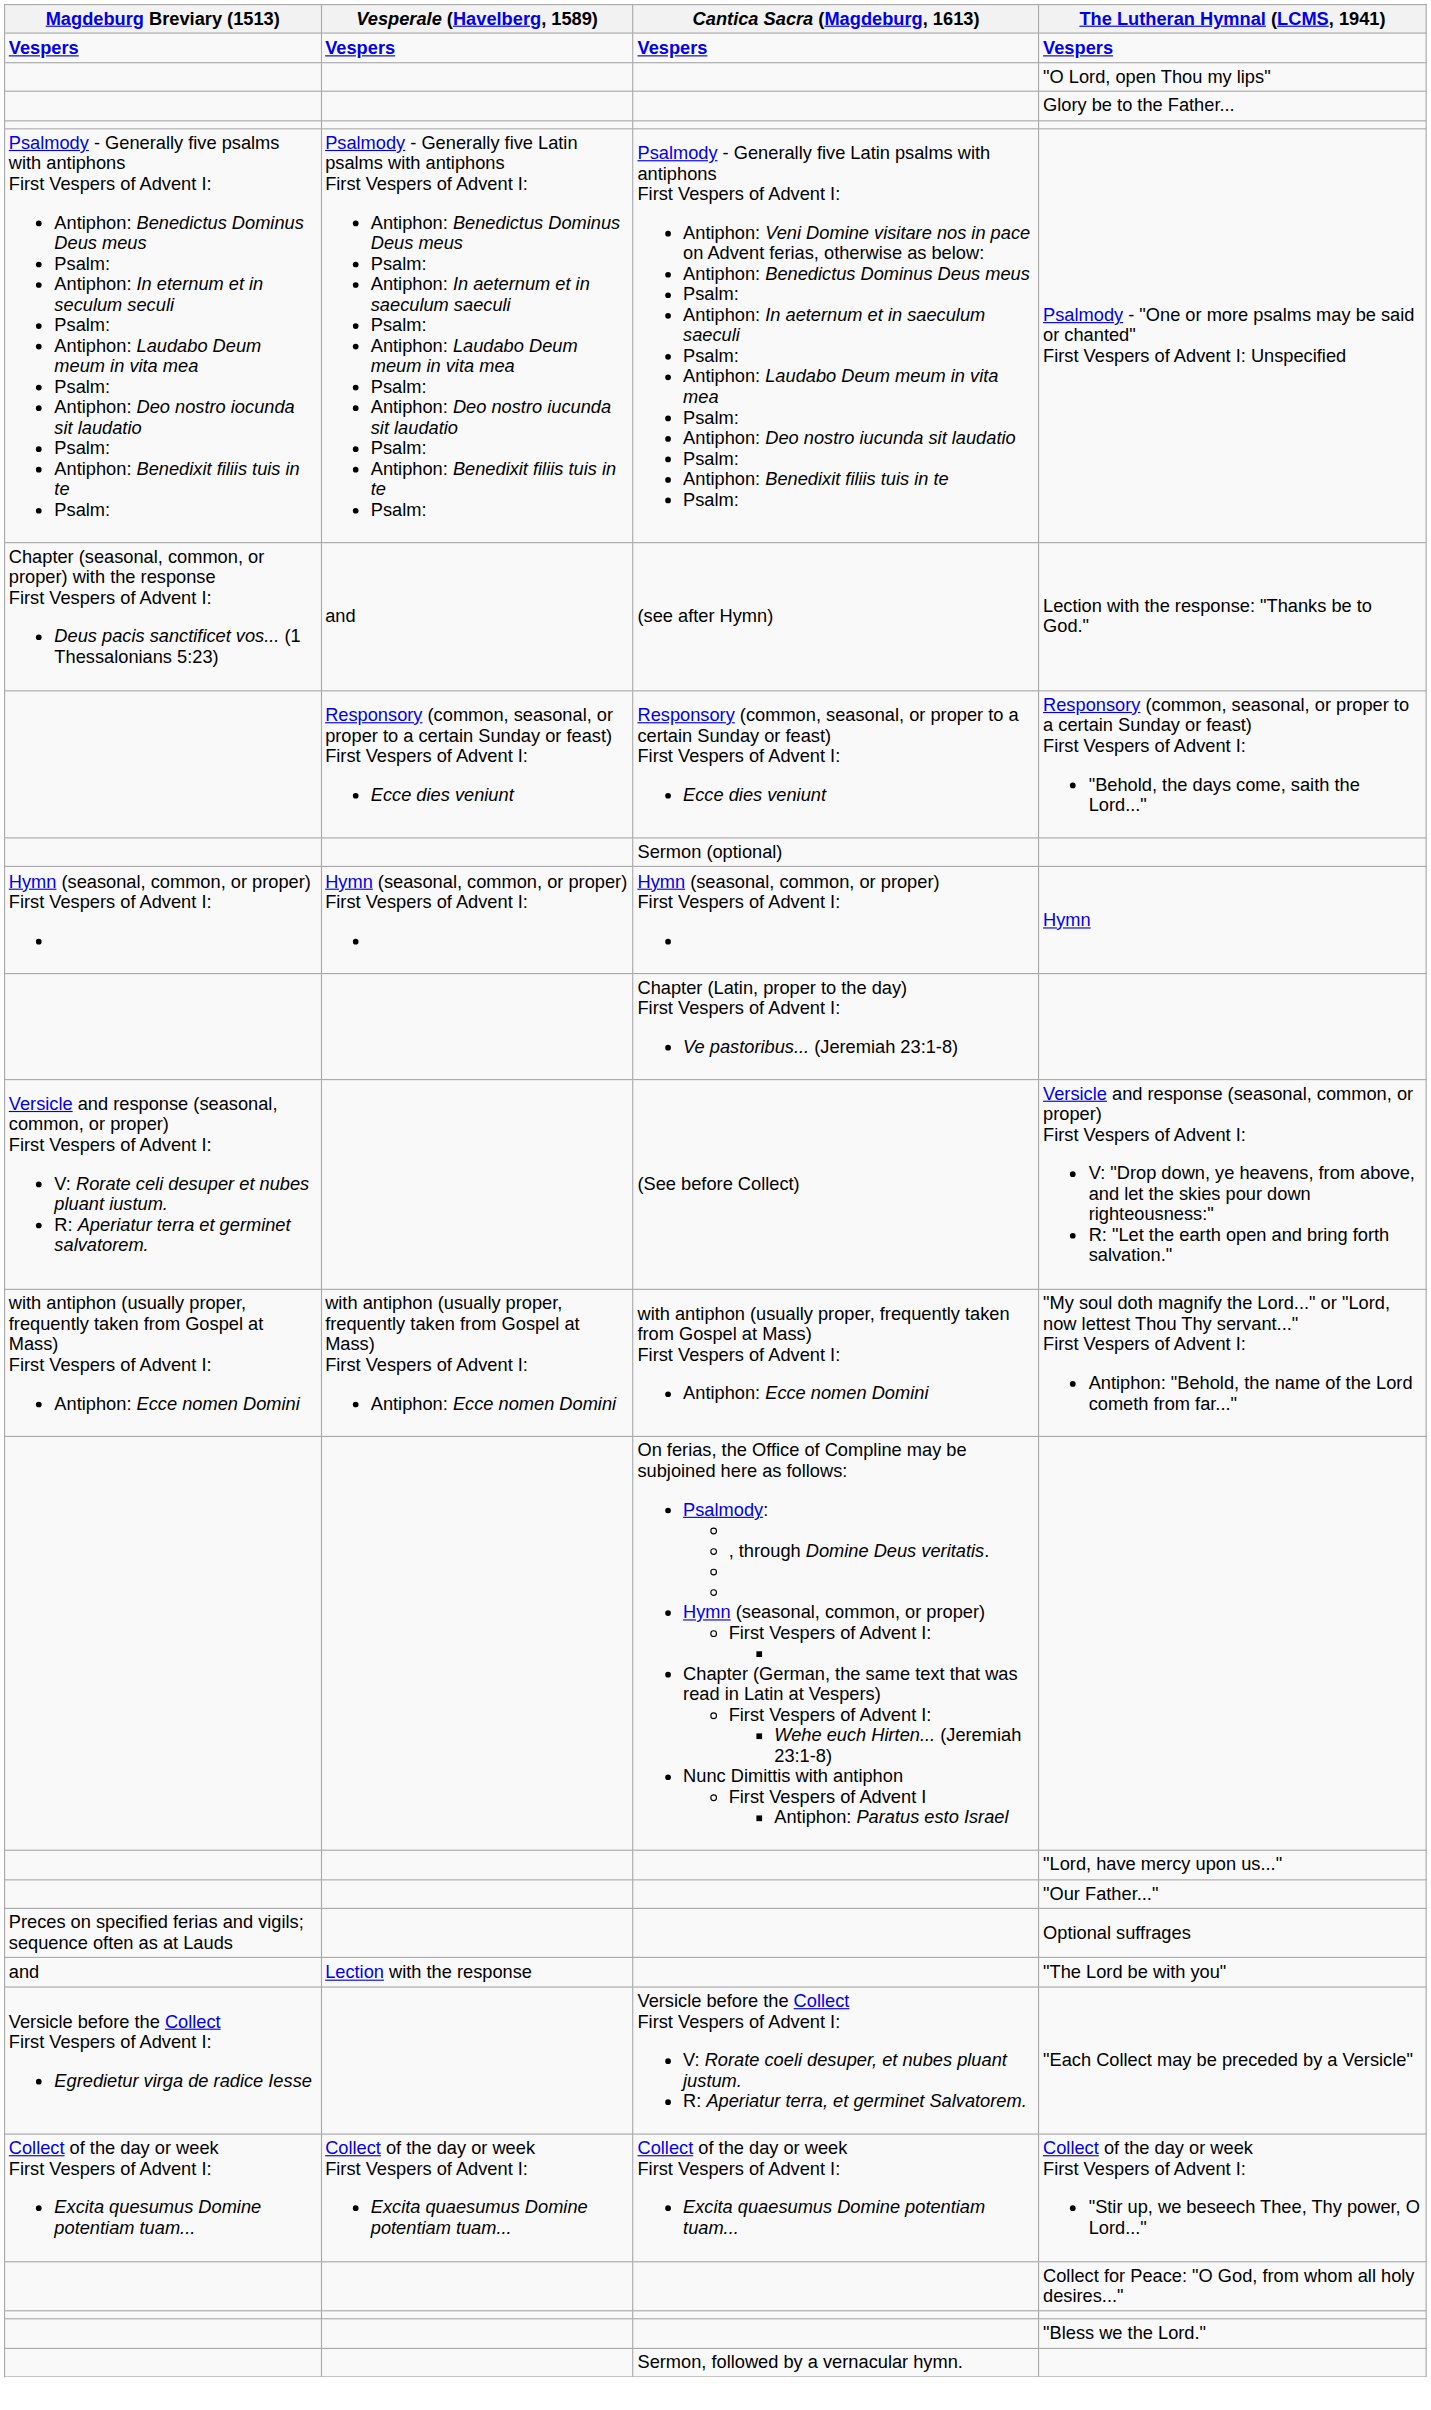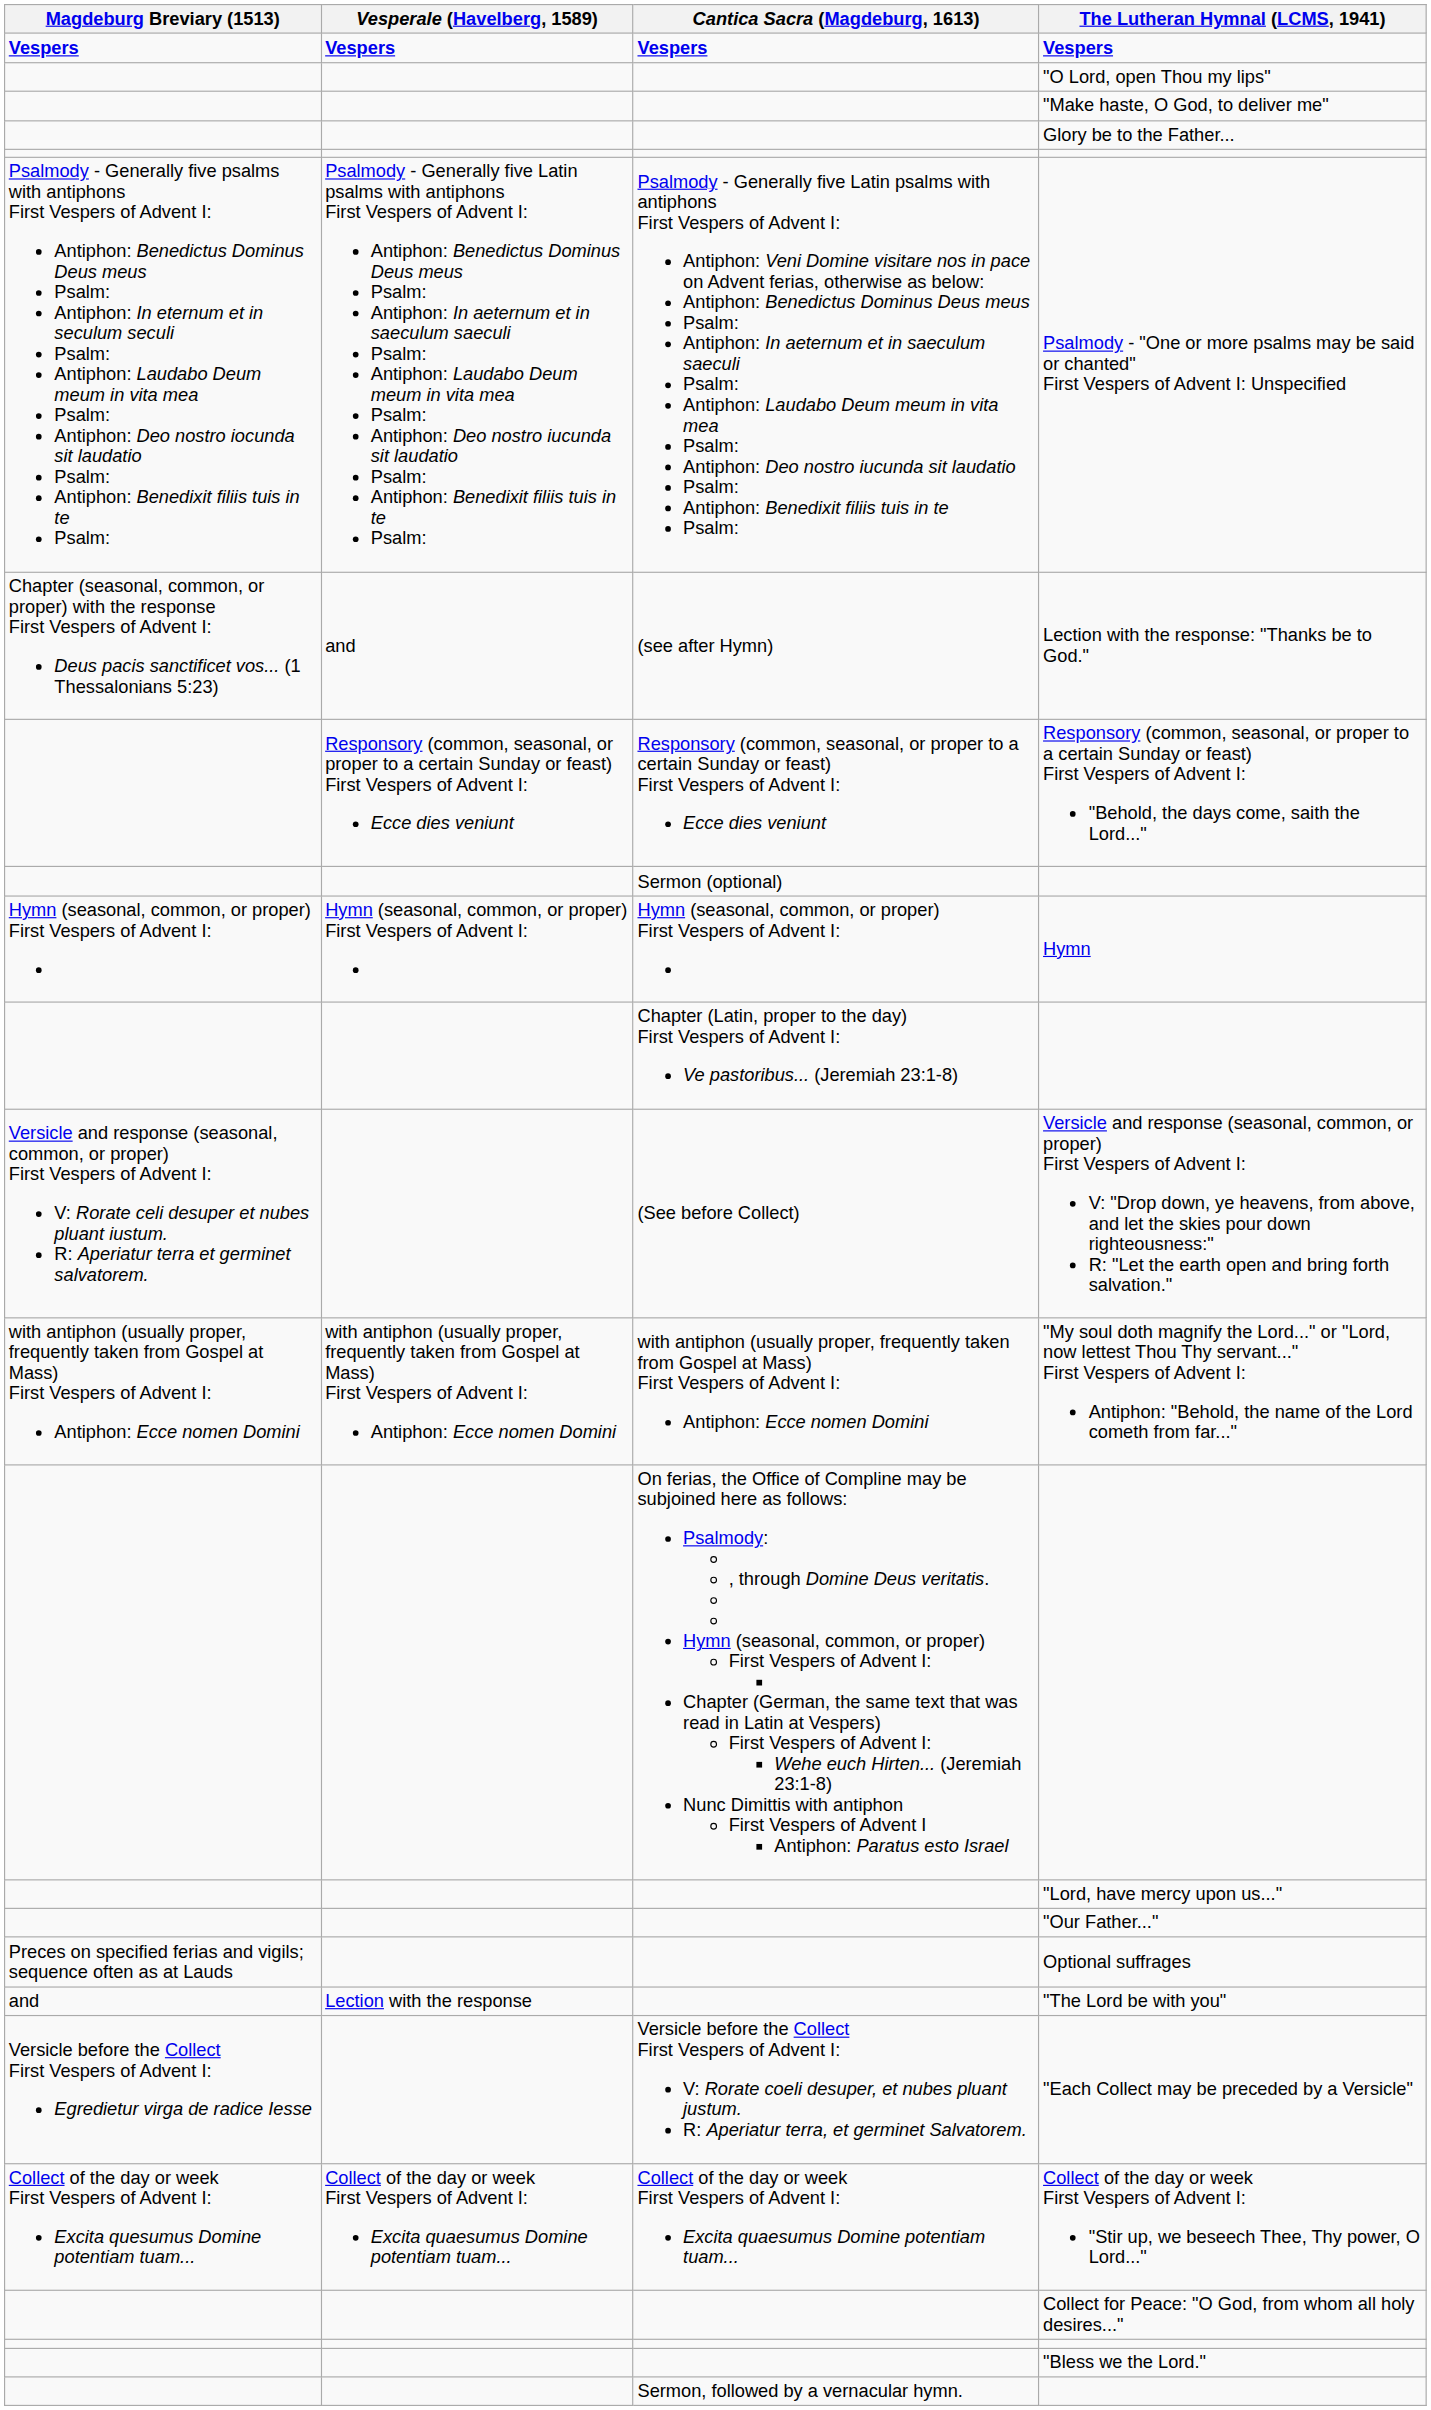+ row: (836, 106)
